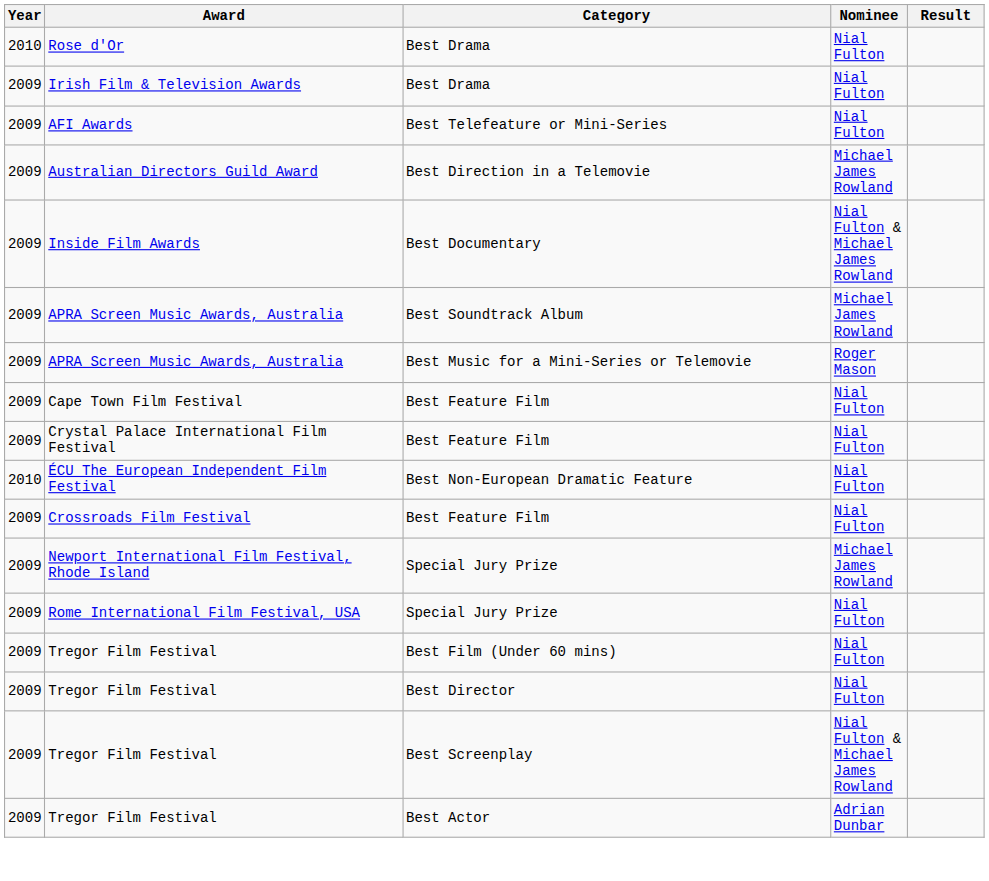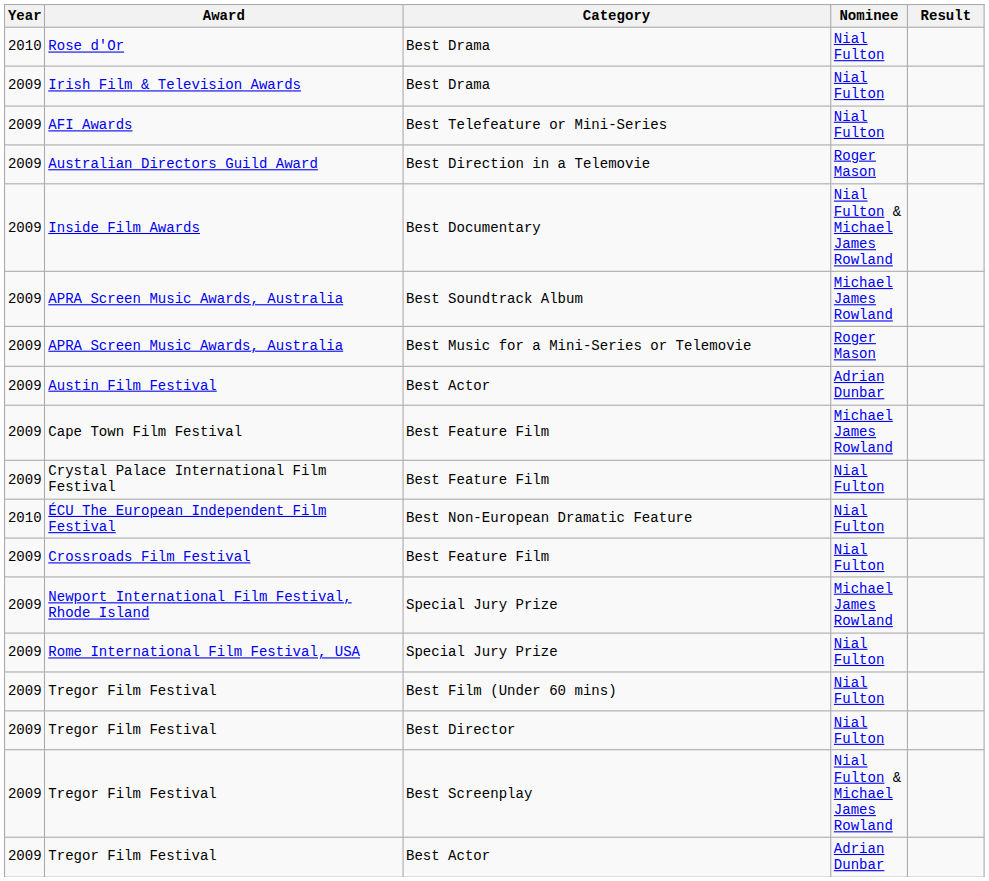(863, 172) Michael James Rowland -> (855, 164) Roger Mason
+ row: (133, 385)
(859, 402) Nial Fulton -> (863, 433) Michael James Rowland
